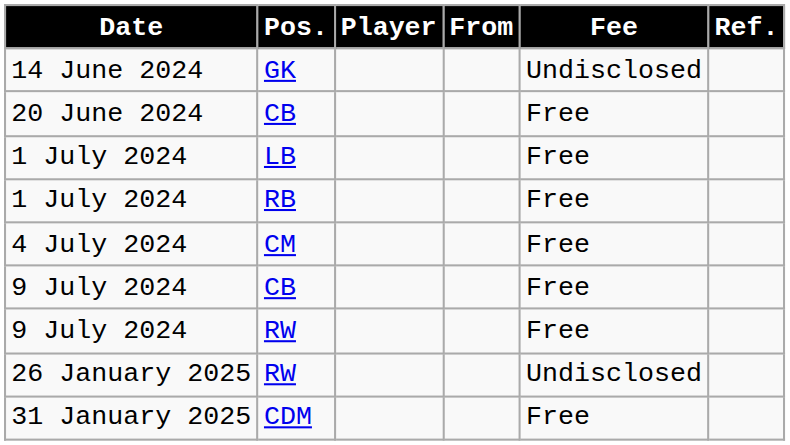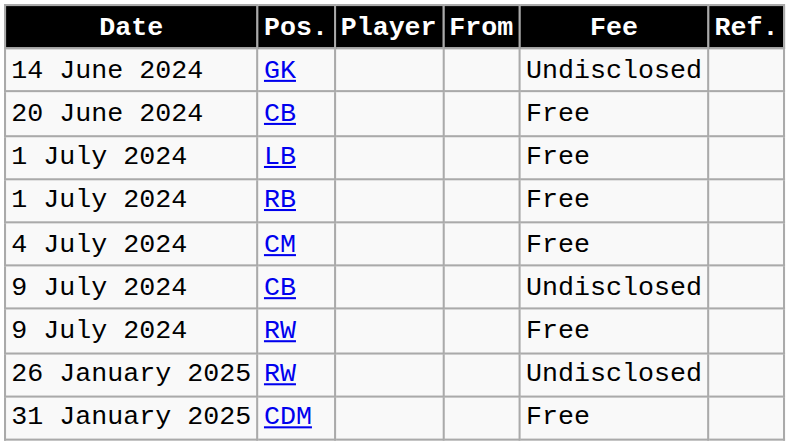(558, 287) Free -> (614, 287) Undisclosed
